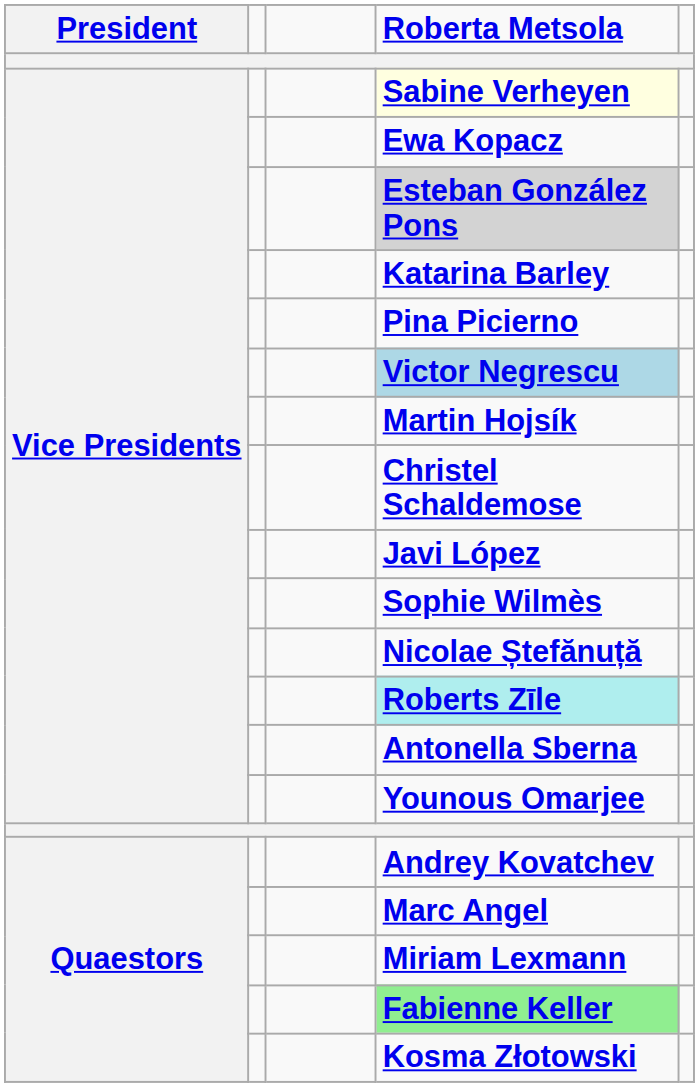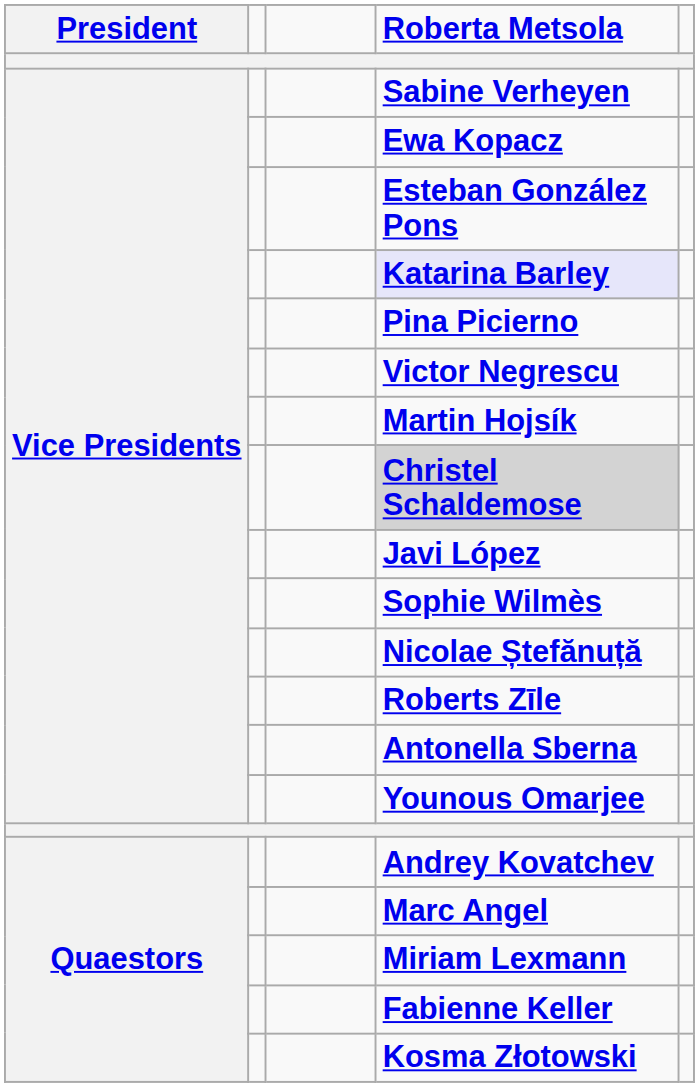(506, 92) lightyellow background -> (506, 92) no background
(515, 207) lightgrey background -> (515, 207) no background
(496, 273) no background -> (496, 273) lavender background
(501, 371) lightblue background -> (501, 371) no background
(482, 487) no background -> (482, 487) lightgrey background
(472, 700) paleturquoise background -> (472, 700) no background
(498, 1008) lightgreen background -> (498, 1008) no background
